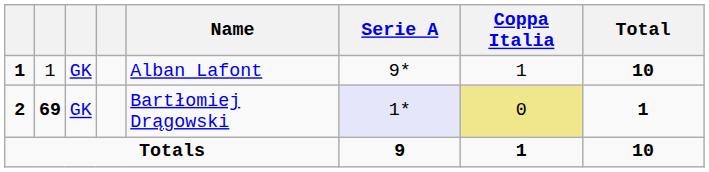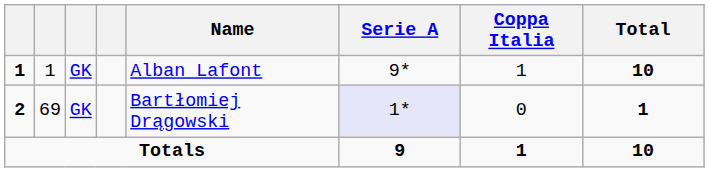(50, 111) bold -> (50, 111) normal
(521, 111) khaki background -> (521, 111) no background
